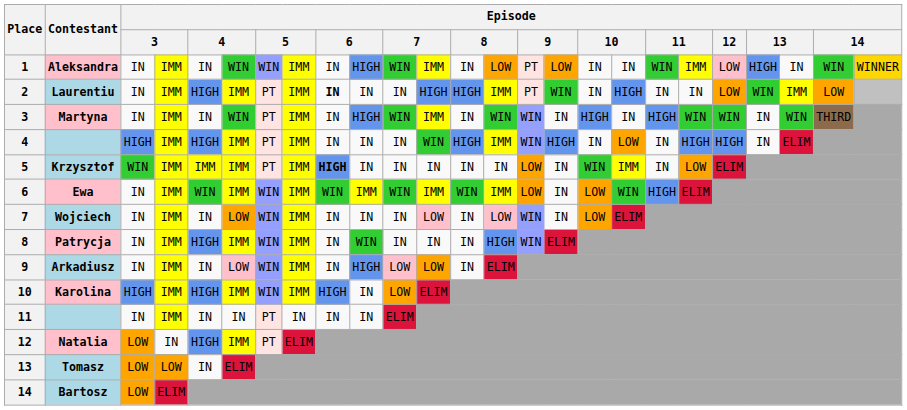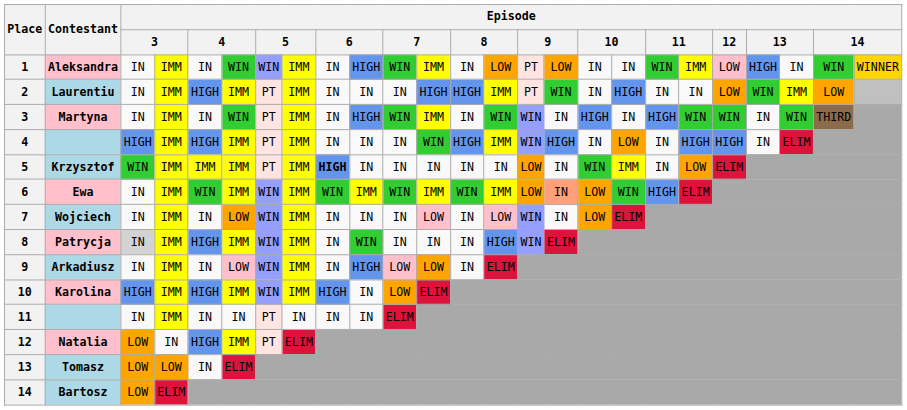(333, 92) bold -> (333, 92) normal
(561, 192) no background -> (561, 192) lightsalmon background
(138, 242) no background -> (138, 242) lightgrey background
